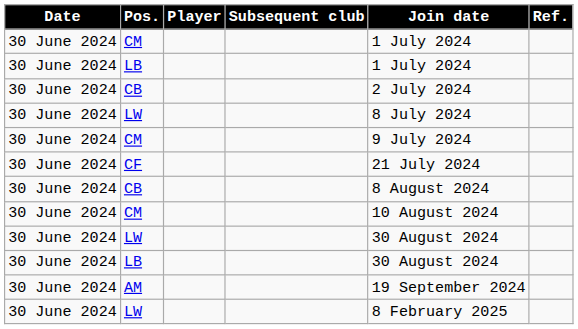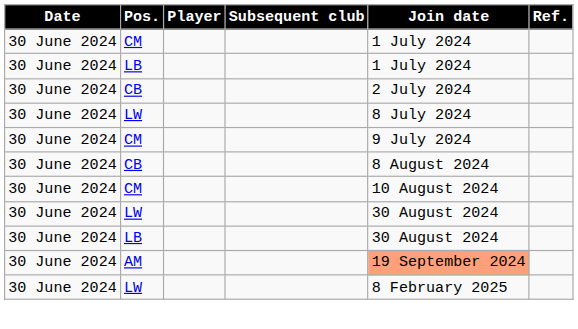- row: (62, 164)
(449, 287) no background -> (449, 263) lightsalmon background
